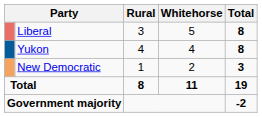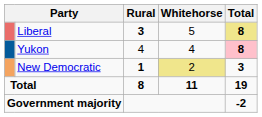(141, 31) normal -> (141, 31) bold
(241, 31) no background -> (241, 31) khaki background
(241, 49) no background -> (241, 49) pink background
(141, 67) normal -> (141, 67) bold
(192, 67) no background -> (192, 67) khaki background
